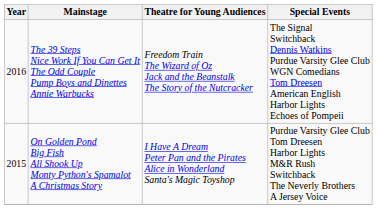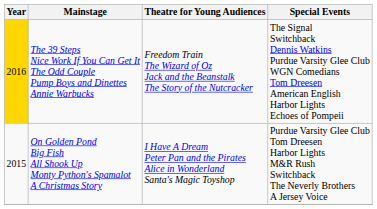(16, 71) no background -> (16, 71) gold background
